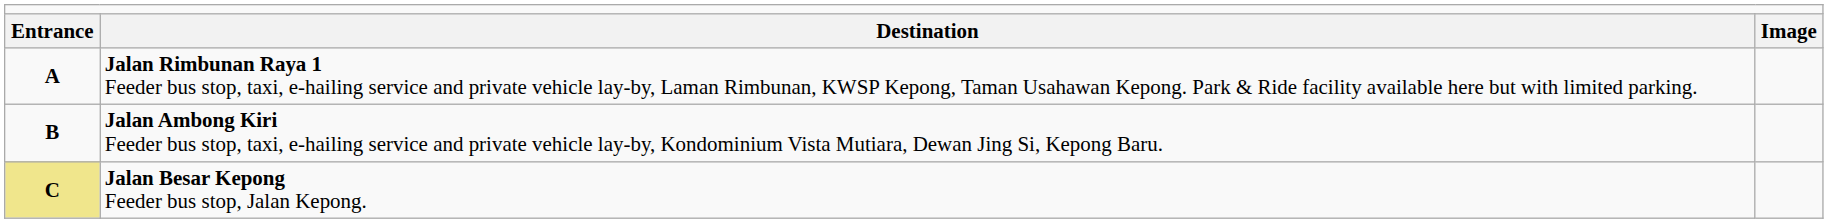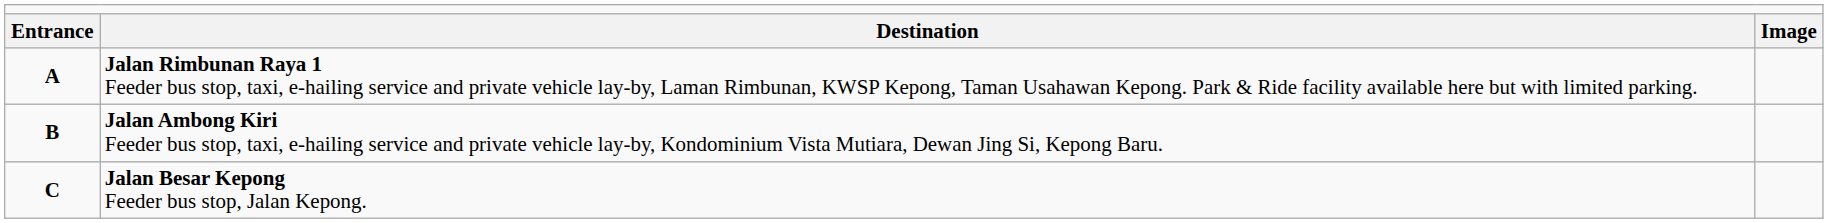(52, 189) khaki background -> (52, 189) no background
